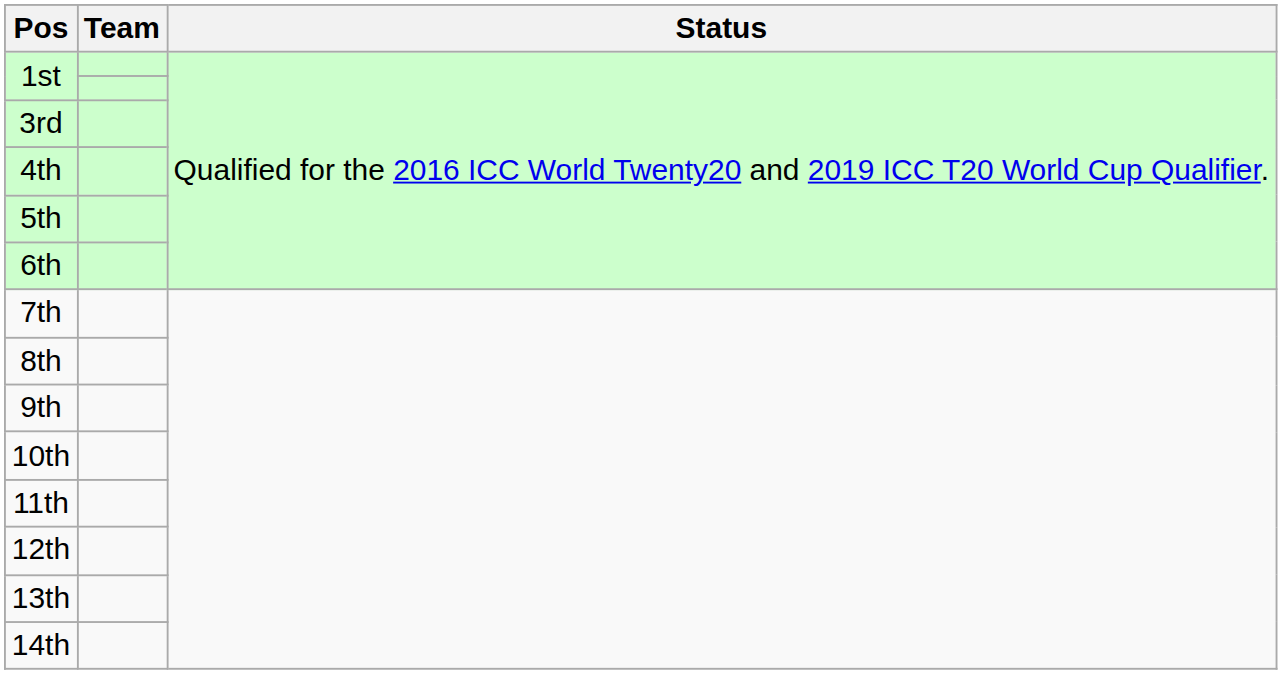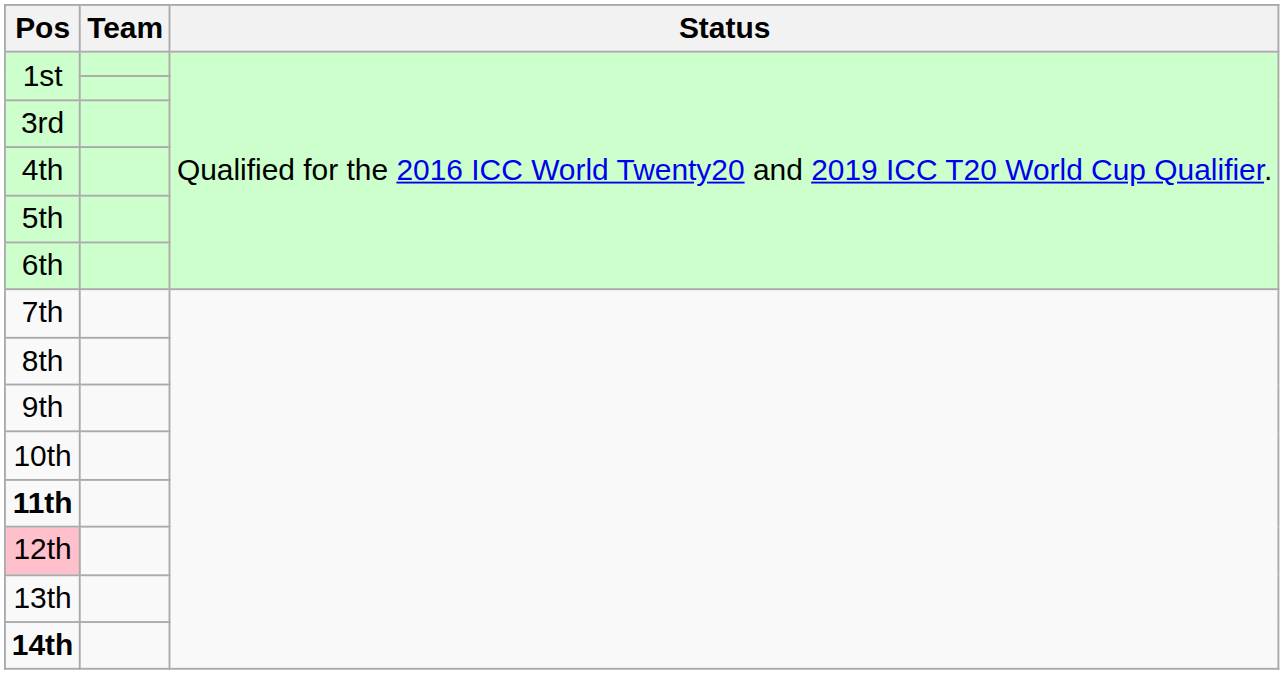(41, 502) normal -> (43, 502) bold
(41, 550) no background -> (43, 550) pink background
(41, 645) normal -> (43, 645) bold
